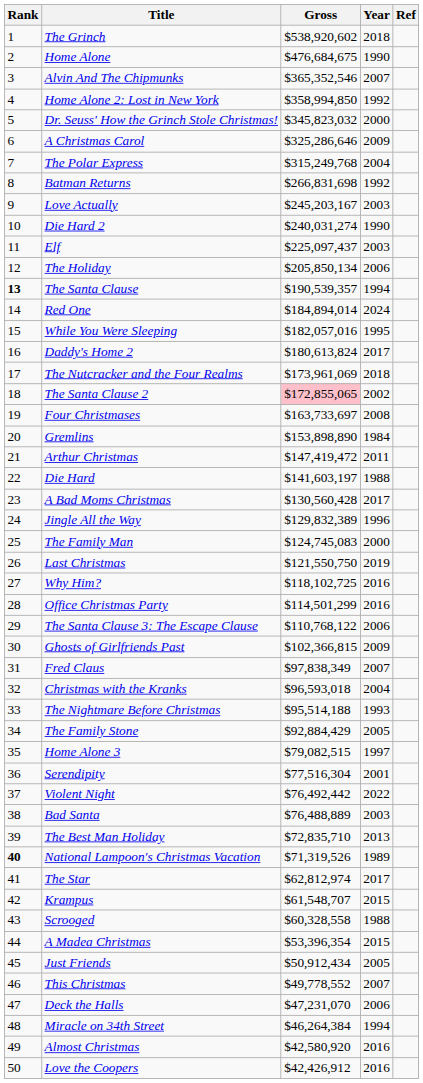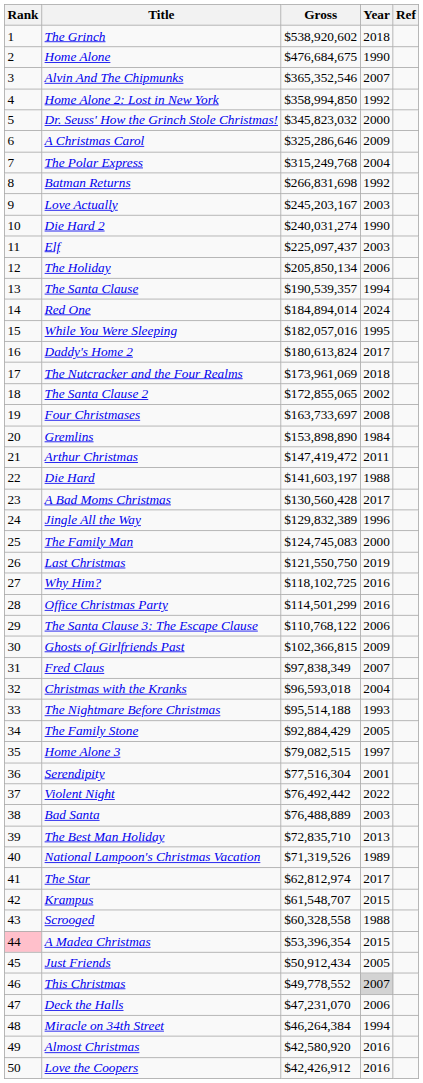(14, 288) bold -> (14, 288) normal
(321, 394) pink background -> (321, 394) no background
(14, 857) bold -> (14, 857) normal
(14, 941) no background -> (14, 941) pink background
(377, 983) no background -> (377, 983) lightgrey background
